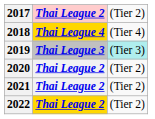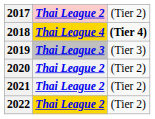(127, 31) normal -> (128, 31) bold
(127, 50) paleturquoise background -> (128, 50) no background
